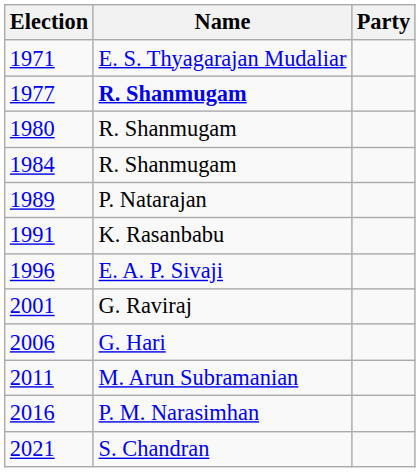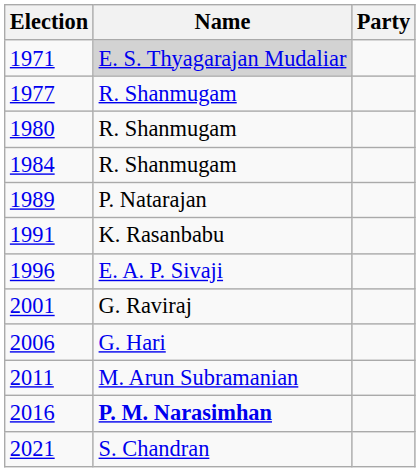(222, 57) no background -> (222, 57) lightgrey background
(173, 93) bold -> (168, 93) normal
(179, 413) normal -> (185, 413) bold
